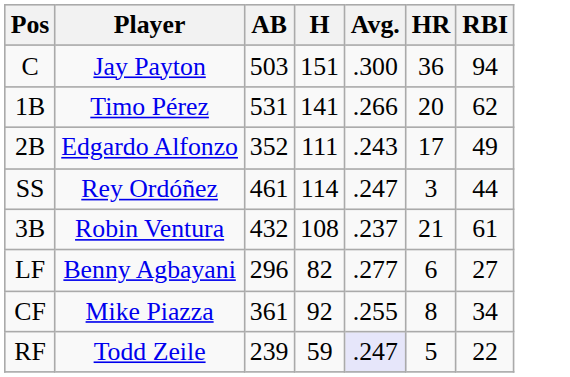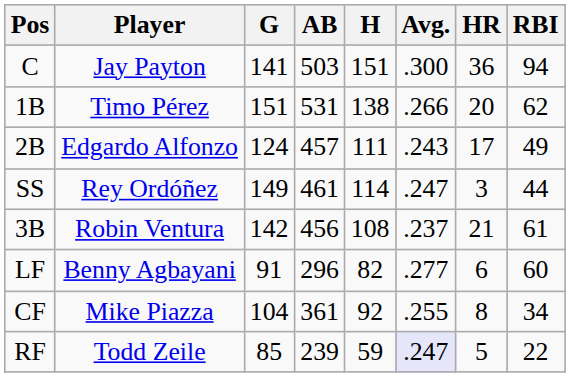+ column: (269, 24)
(320, 106) 141 -> (370, 106) 138
(269, 147) 352 -> (320, 147) 457
(269, 229) 432 -> (320, 229) 456
(485, 270) 27 -> (536, 270) 60
